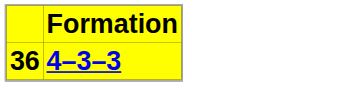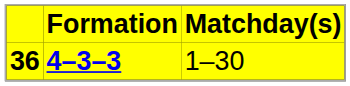+ column: (263, 23)
